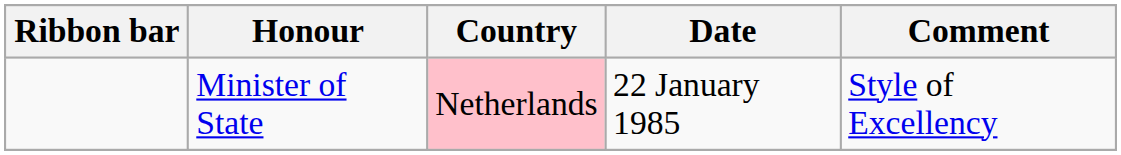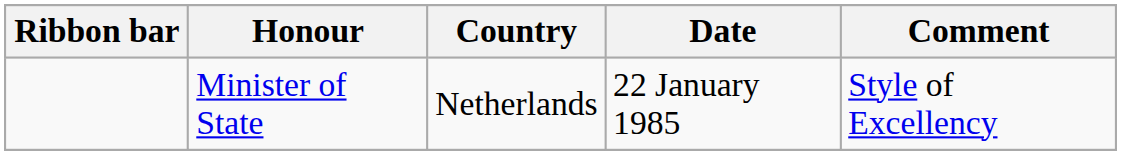(516, 103) pink background -> (516, 103) no background
